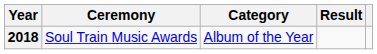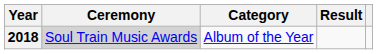(121, 37) no background -> (121, 37) lightgrey background
